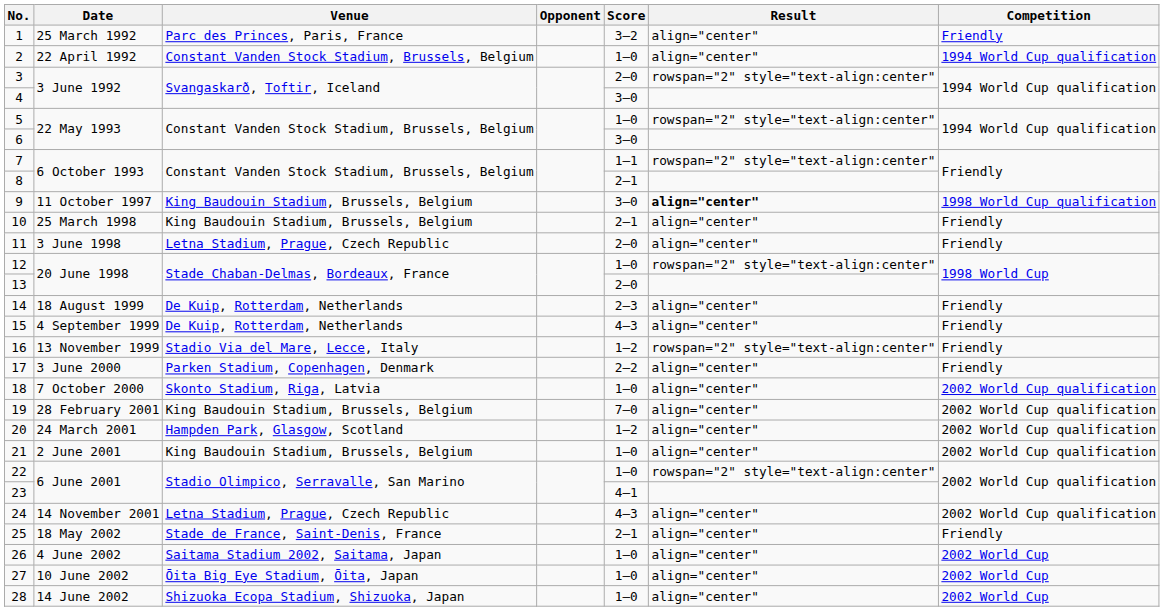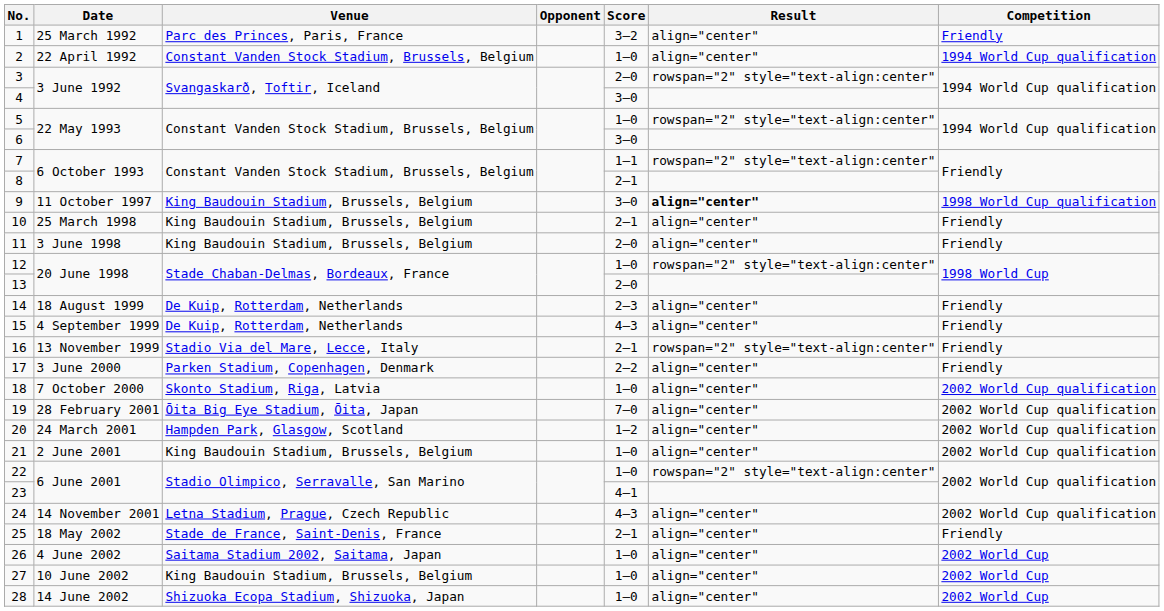(307, 243) Letna Stadium, Prague, Czech Republic -> (319, 243) King Baudouin Stadium, Brussels, Belgium
(626, 347) 1–2 -> (626, 347) 2–1
(319, 409) King Baudouin Stadium, Brussels, Belgium -> (292, 409) Ōita Big Eye Stadium, Ōita, Japan
(292, 575) Ōita Big Eye Stadium, Ōita, Japan -> (319, 575) King Baudouin Stadium, Brussels, Belgium
